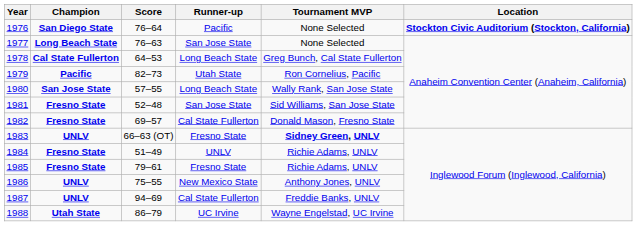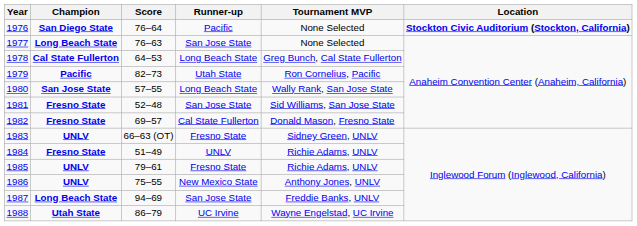(332, 136) bold -> (332, 136) normal
(76, 167) Fresno State -> (76, 167) UNLV
(76, 197) UNLV -> (76, 197) Long Beach State
(218, 197) Cal State Fullerton -> (218, 197) San Jose State
